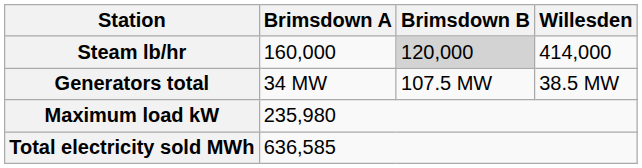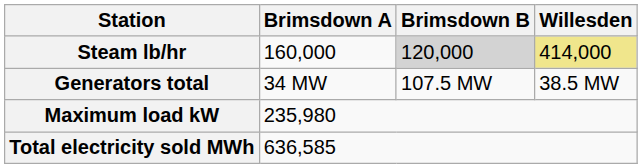(575, 52) no background -> (575, 52) khaki background
